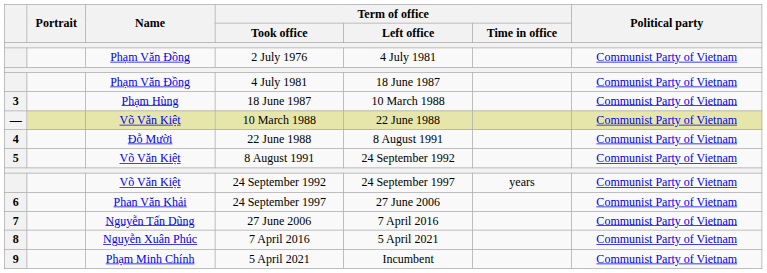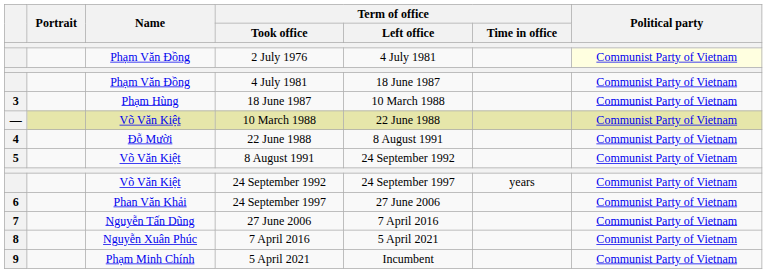(667, 57) no background -> (667, 57) lightyellow background
